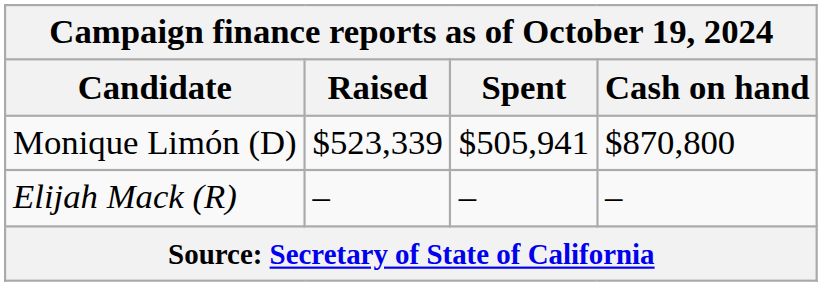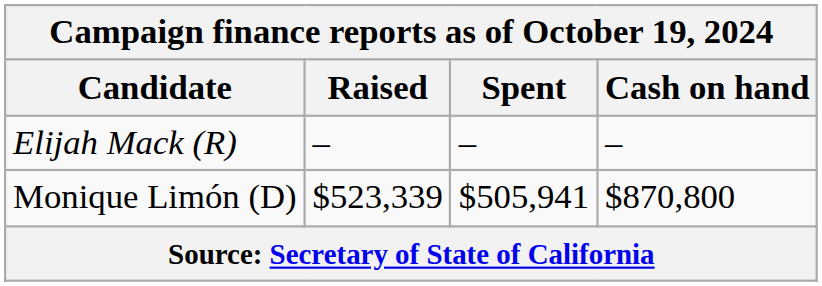rows swapped: (155, 142) <-> (125, 197)
